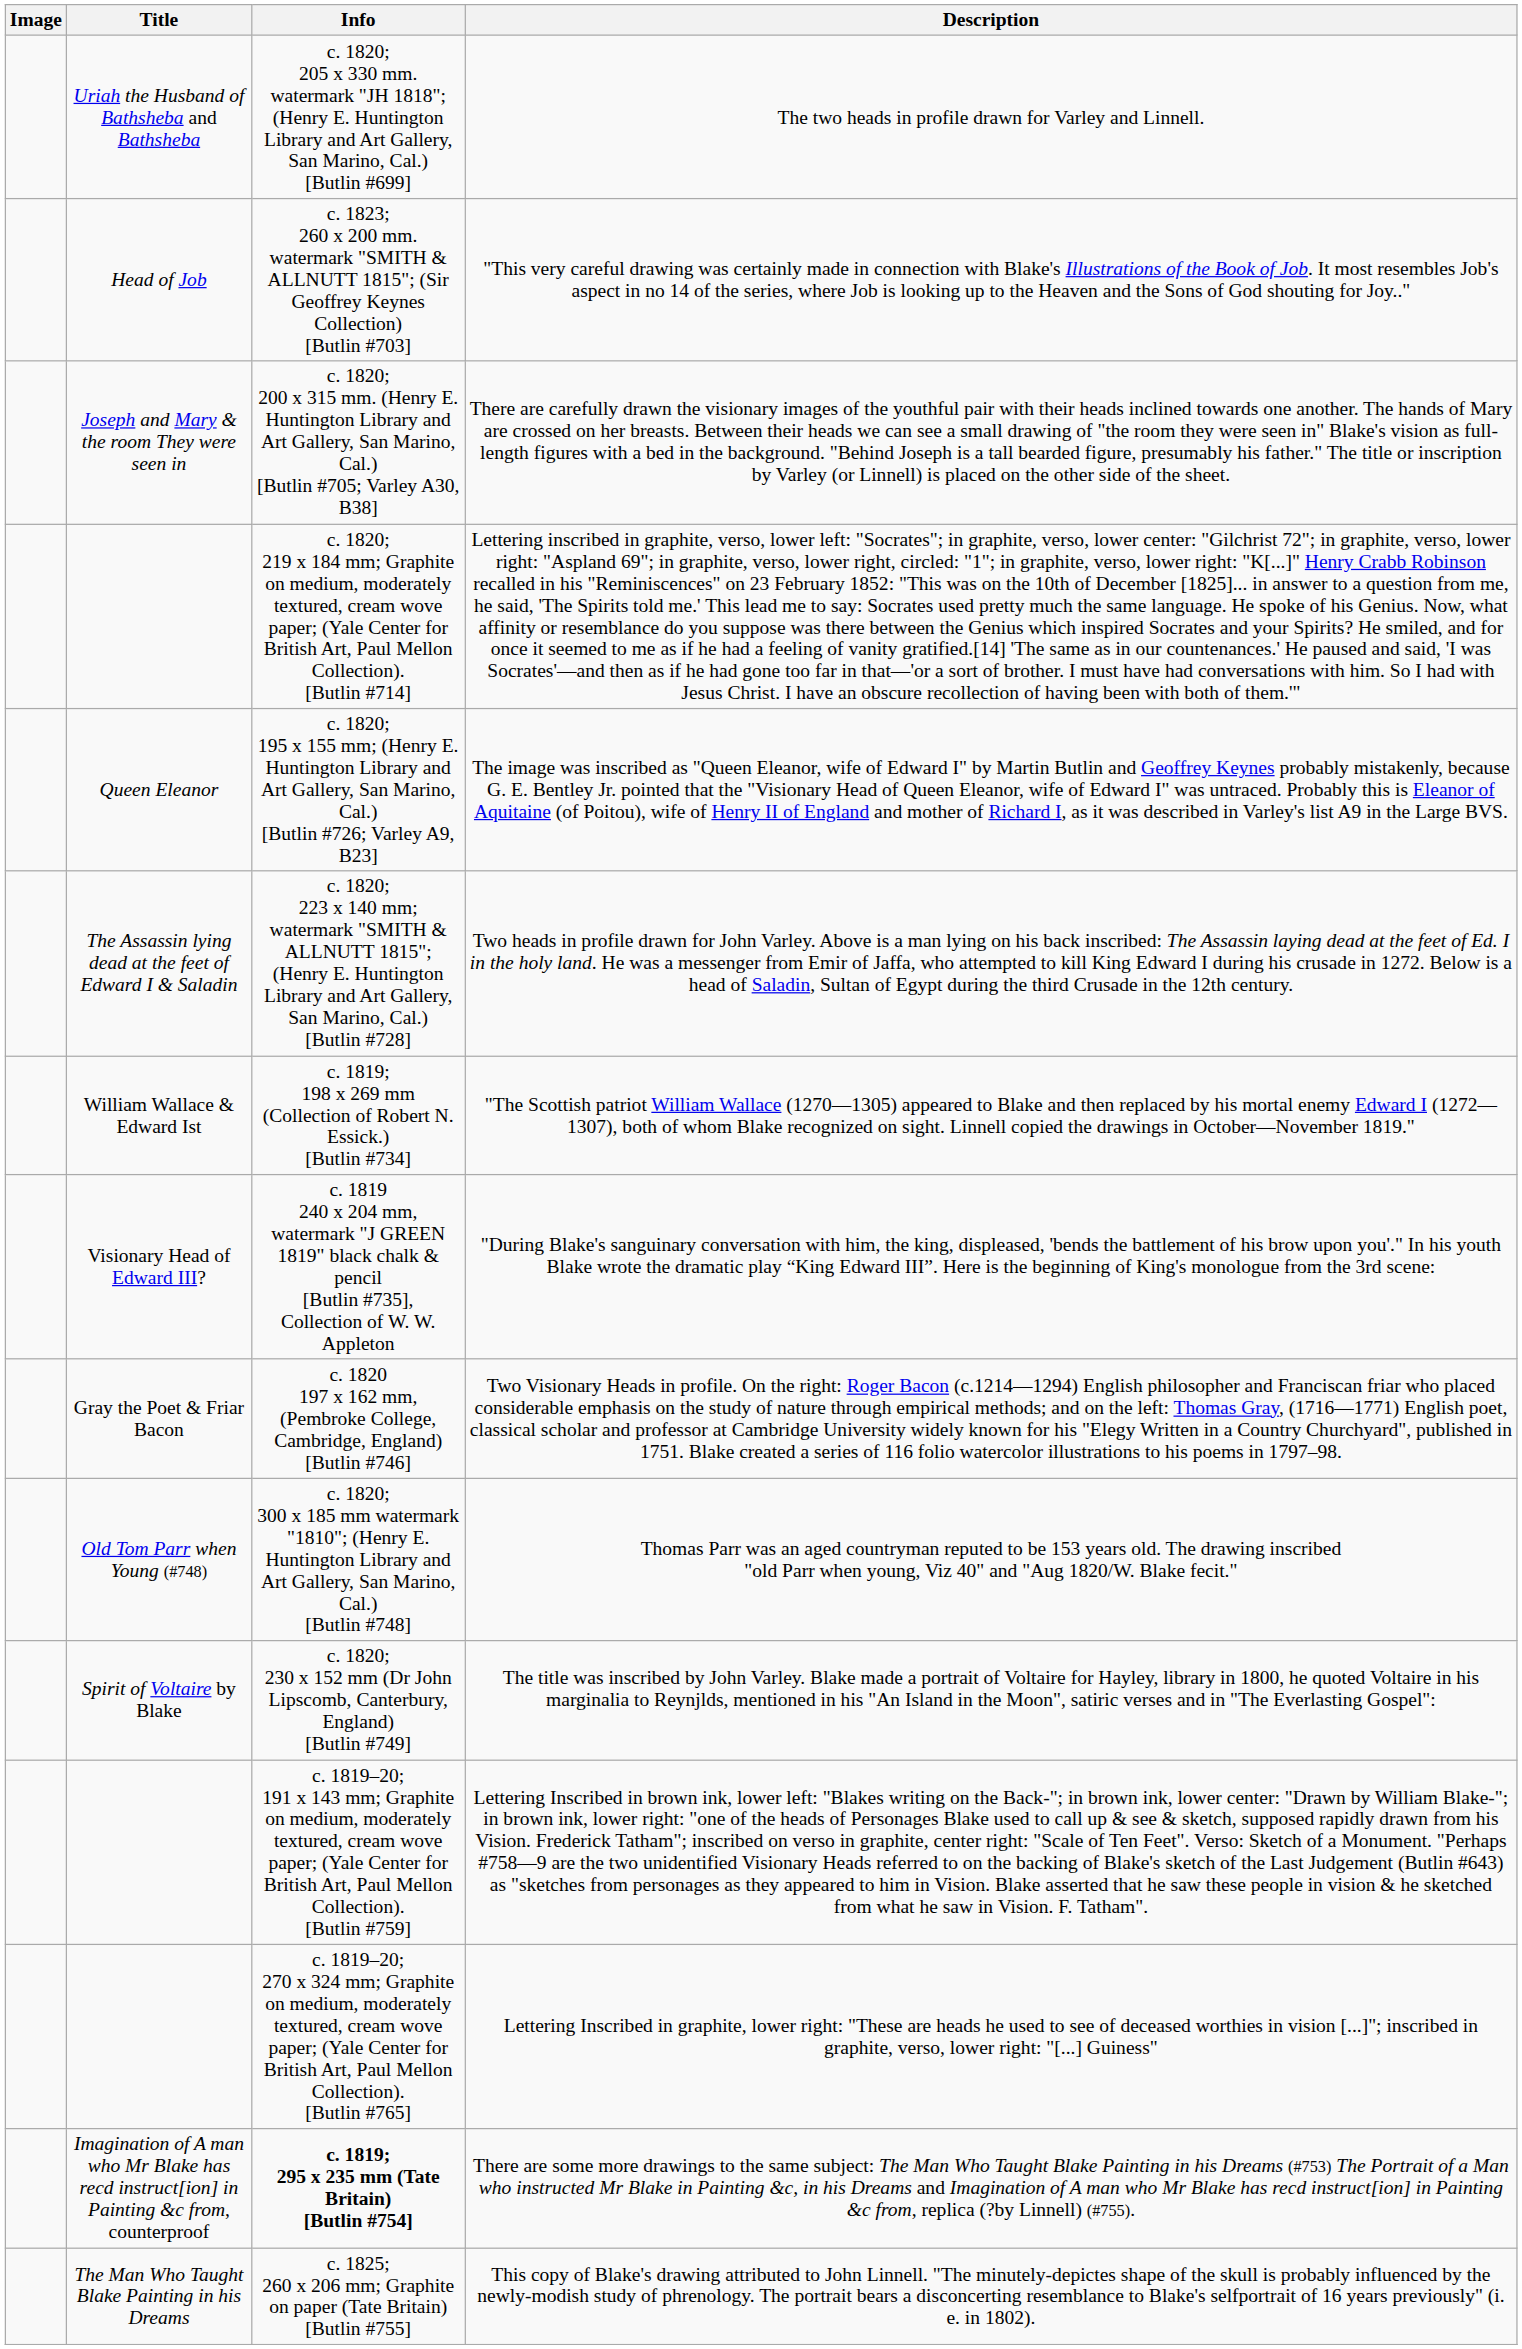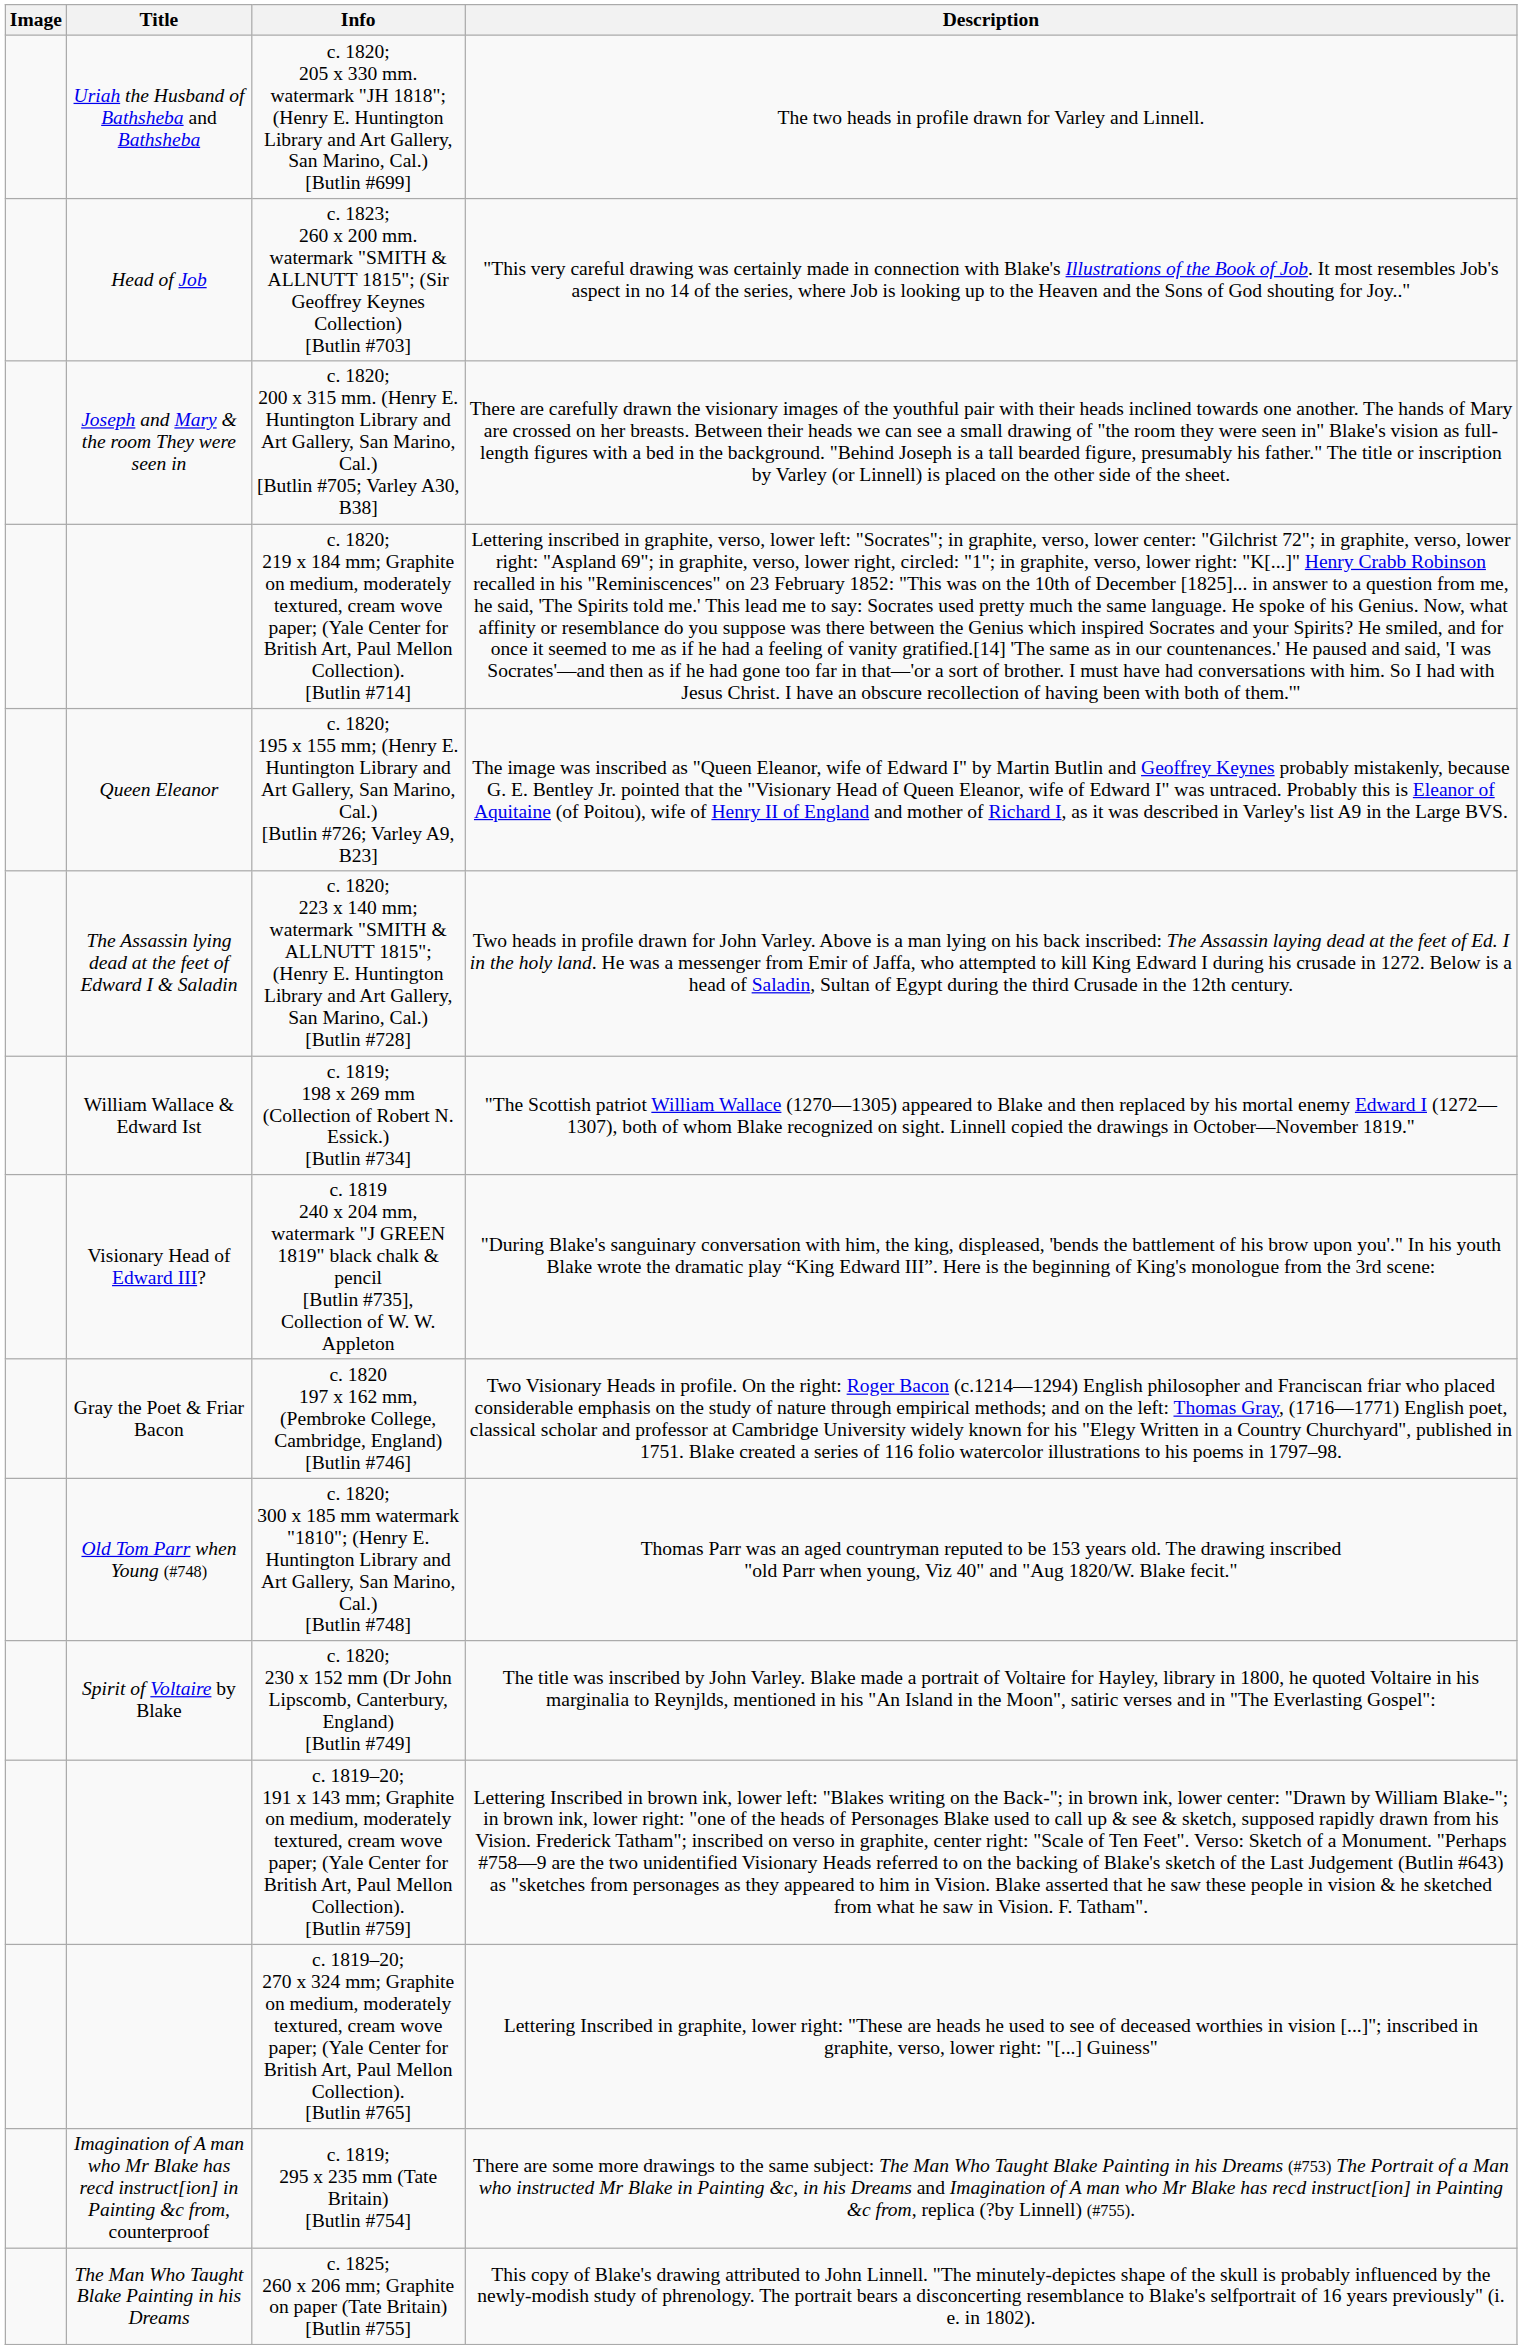(358, 2188) bold -> (358, 2188) normal
